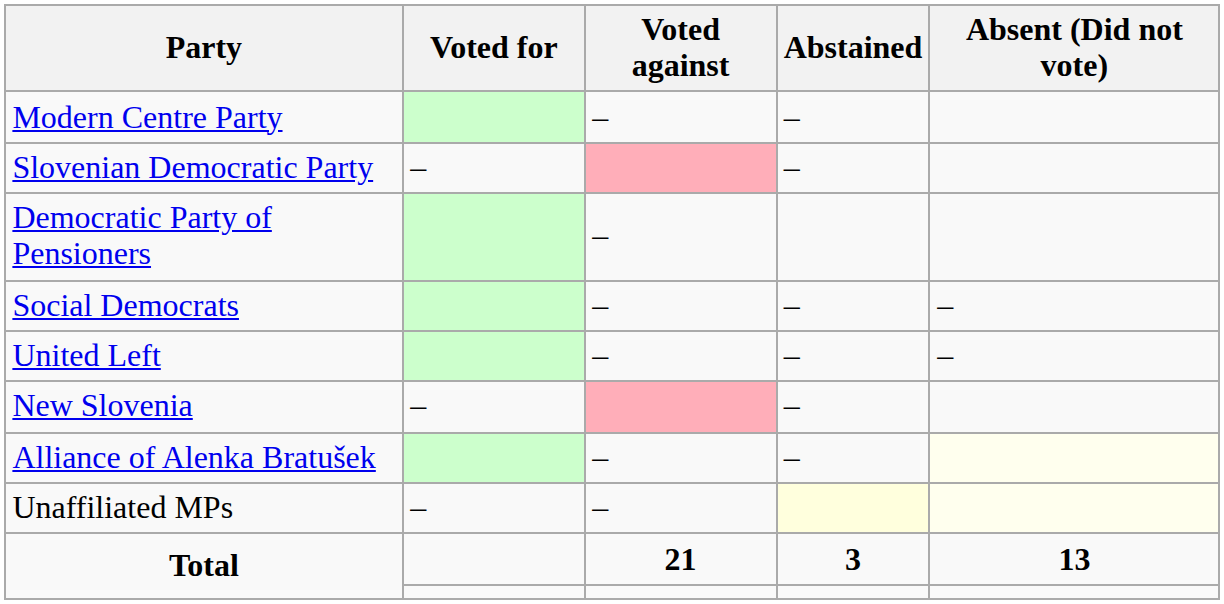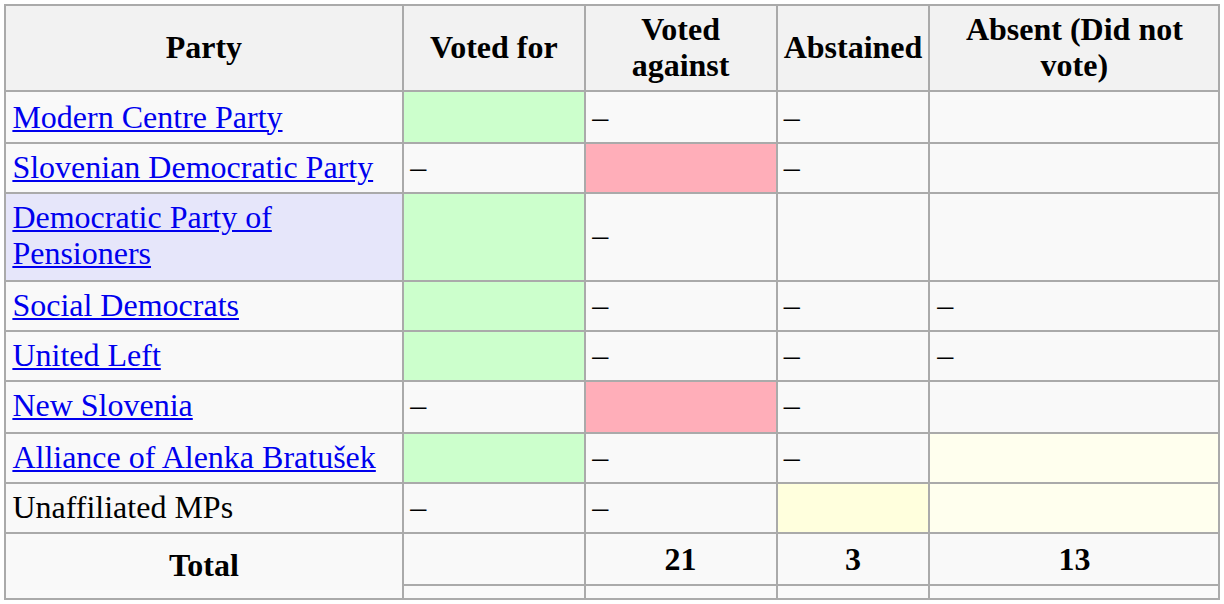(142, 236) no background -> (142, 236) lavender background
